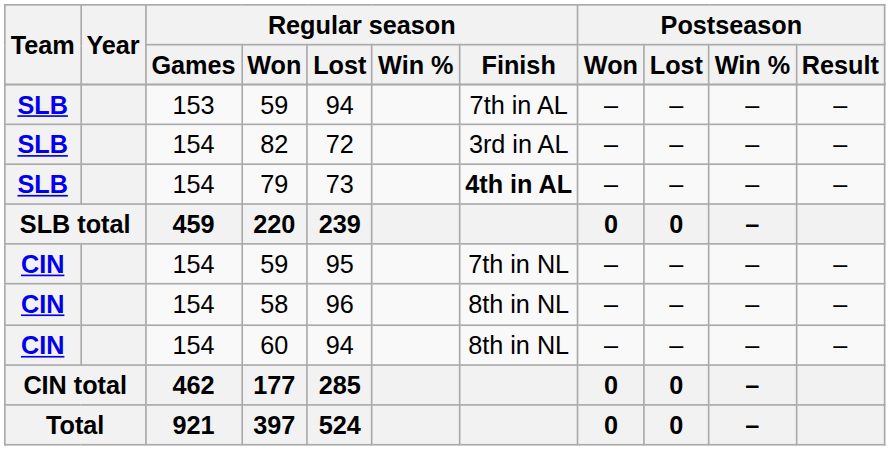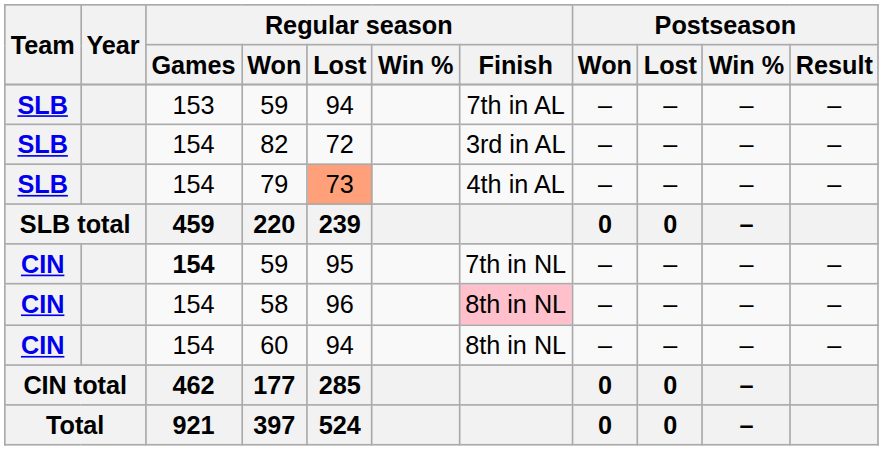(340, 185) no background -> (340, 185) lightsalmon background
(519, 185) bold -> (516, 185) normal
(193, 265) normal -> (193, 265) bold
(519, 305) no background -> (516, 305) pink background
